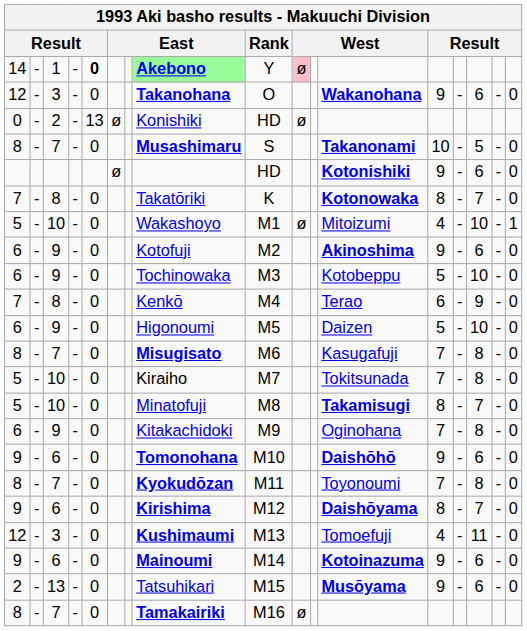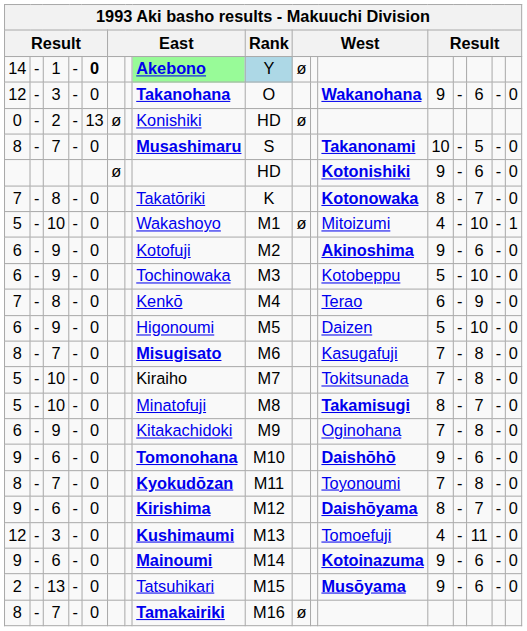(269, 69) no background -> (269, 69) lightblue background
(301, 69) pink background -> (301, 69) no background
